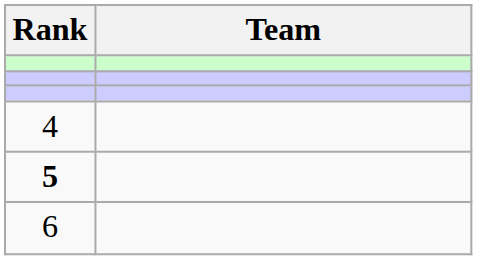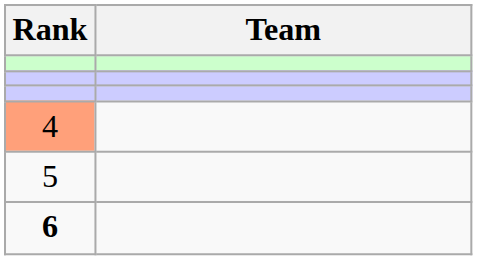(50, 125) no background -> (50, 125) lightsalmon background
(50, 176) bold -> (50, 176) normal
(50, 227) normal -> (50, 227) bold
